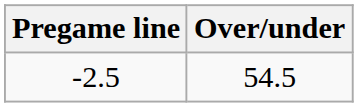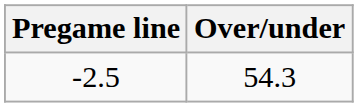(270, 76) 54.5 -> (270, 76) 54.3
